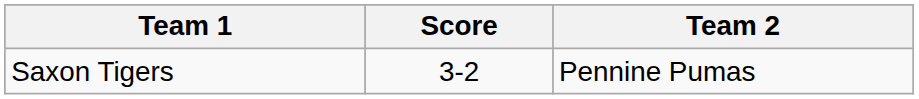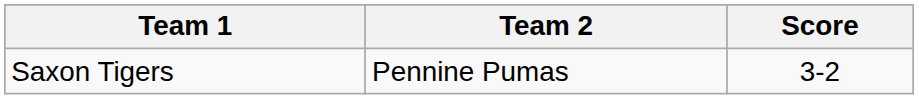columns swapped: (733, 26) <-> (459, 26)
